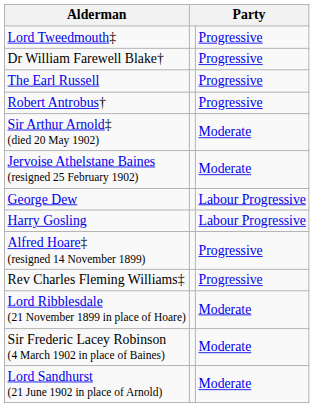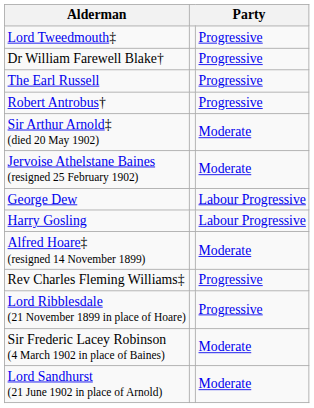(231, 250) Progressive -> (225, 250) Moderate
(225, 309) Moderate -> (231, 309) Progressive
